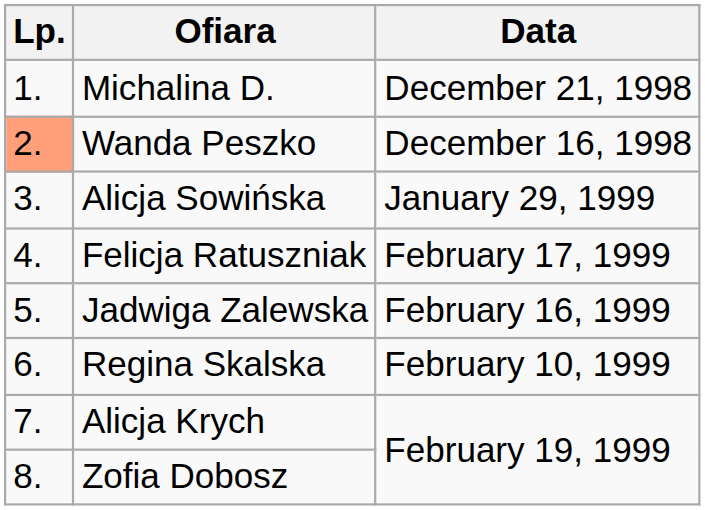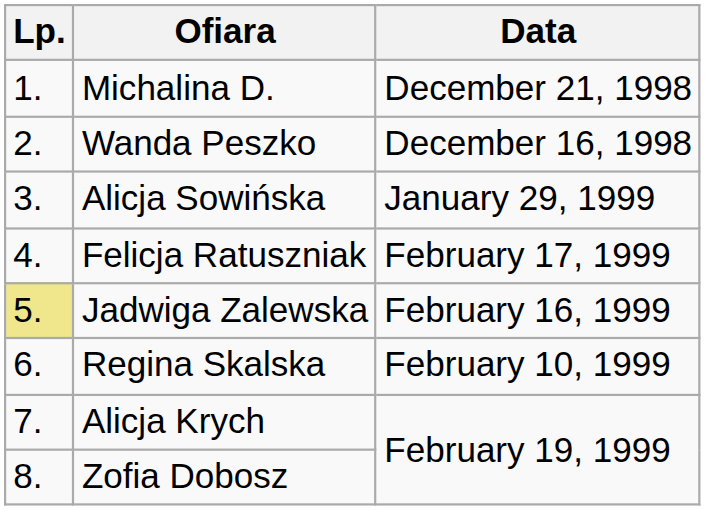(28, 143) lightsalmon background -> (28, 143) no background
(28, 310) no background -> (28, 310) khaki background
